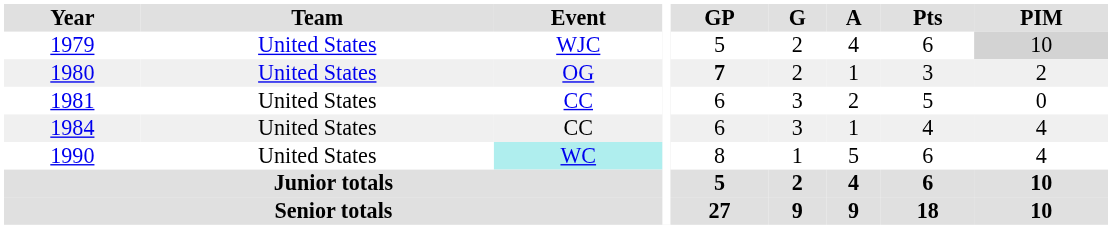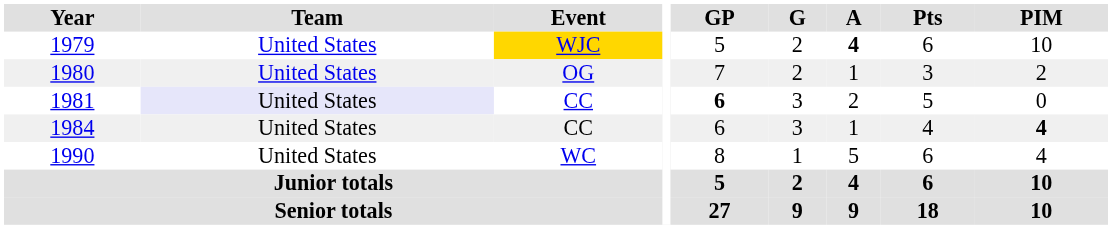(578, 45) no background -> (578, 45) gold background
(854, 45) normal -> (854, 45) bold
(1041, 45) lightgrey background -> (1041, 45) no background
(720, 72) bold -> (720, 72) normal
(317, 100) no background -> (317, 100) lavender background
(720, 100) normal -> (720, 100) bold
(1041, 128) normal -> (1041, 128) bold
(578, 155) paleturquoise background -> (578, 155) no background
